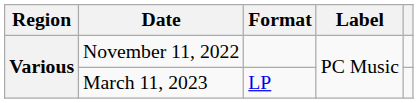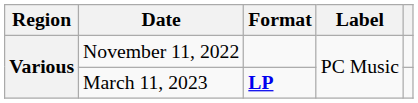(260, 82) normal -> (261, 82) bold
